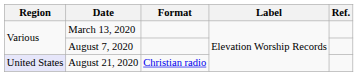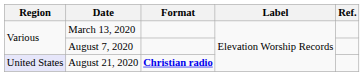(175, 63) normal -> (178, 63) bold
